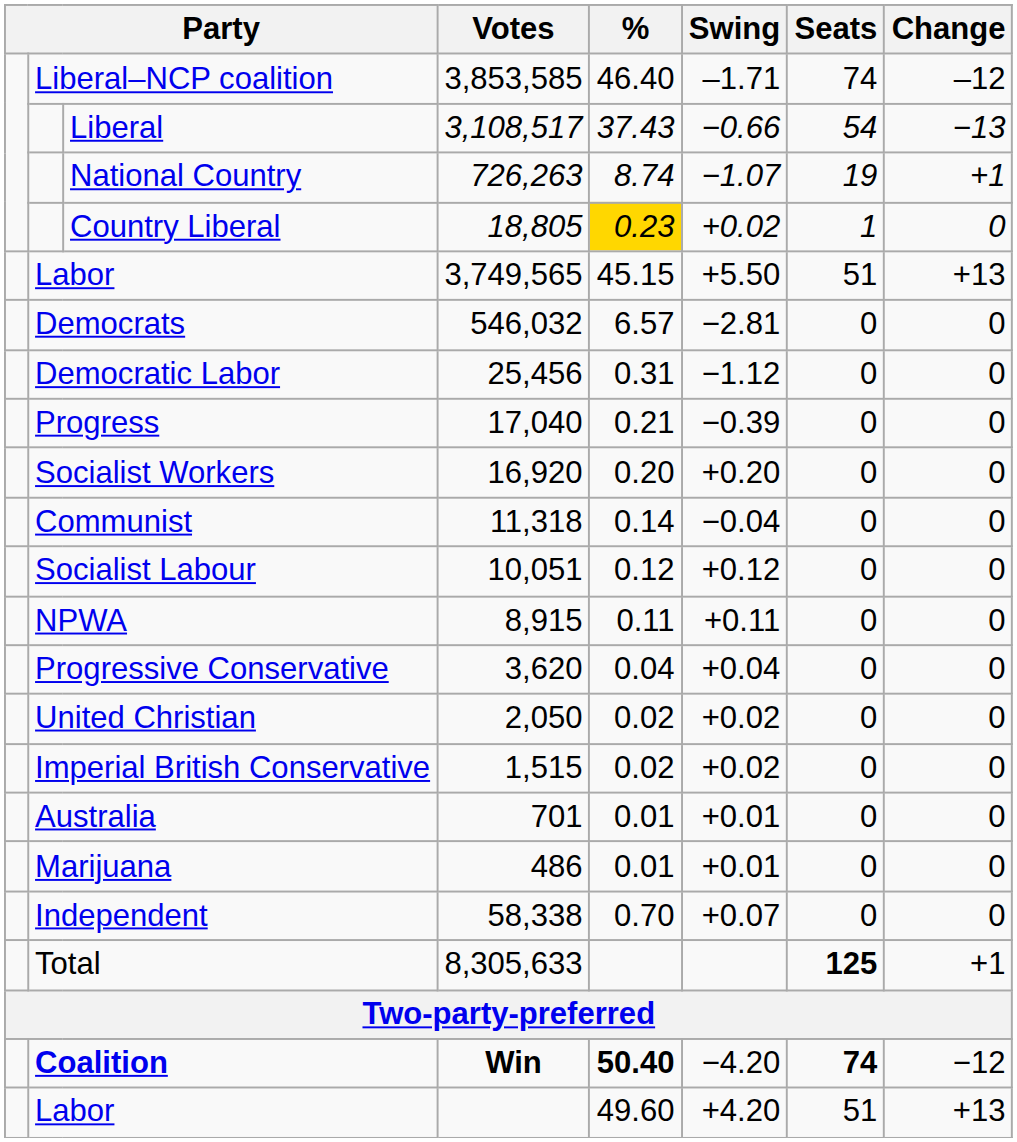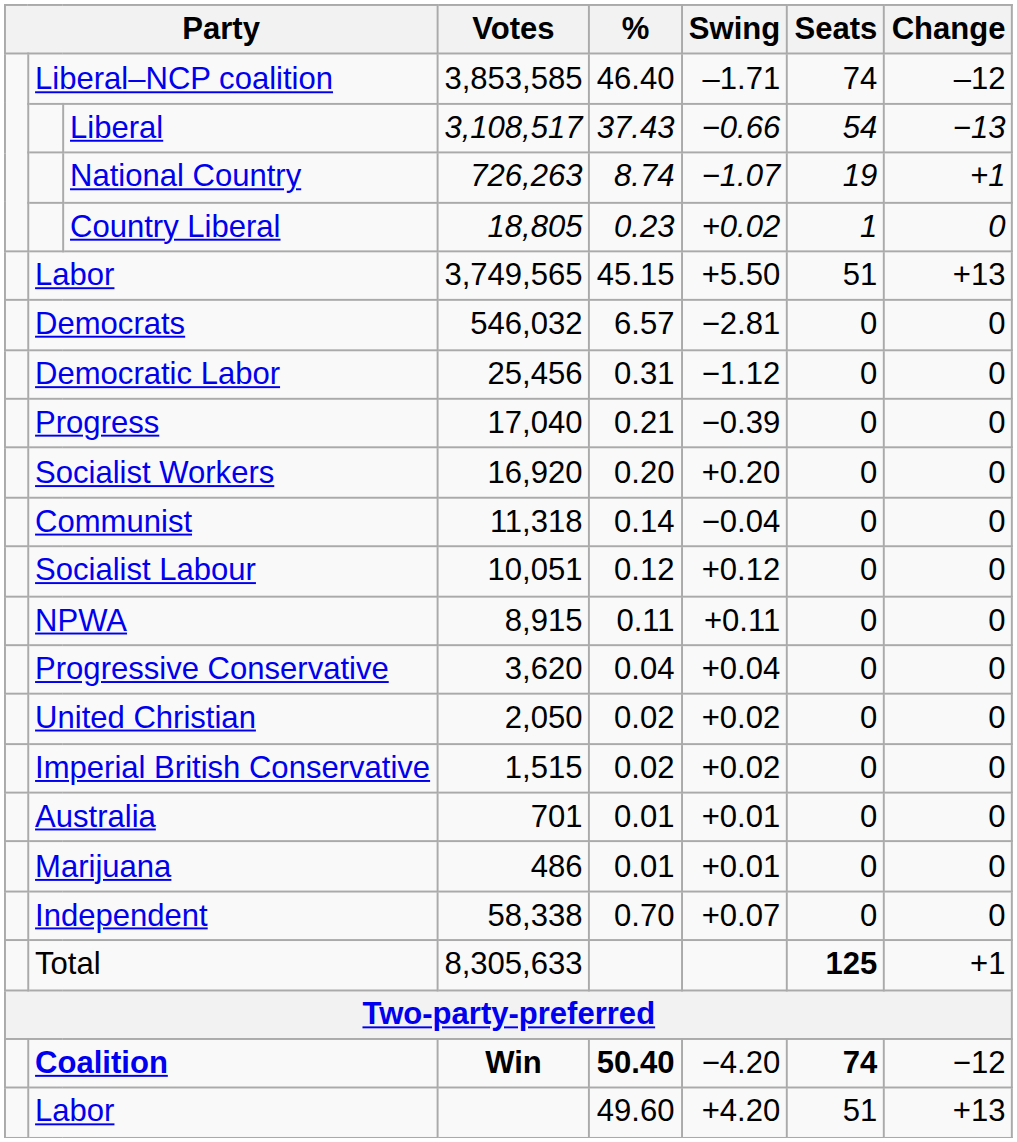(644, 226) gold background -> (644, 226) no background
